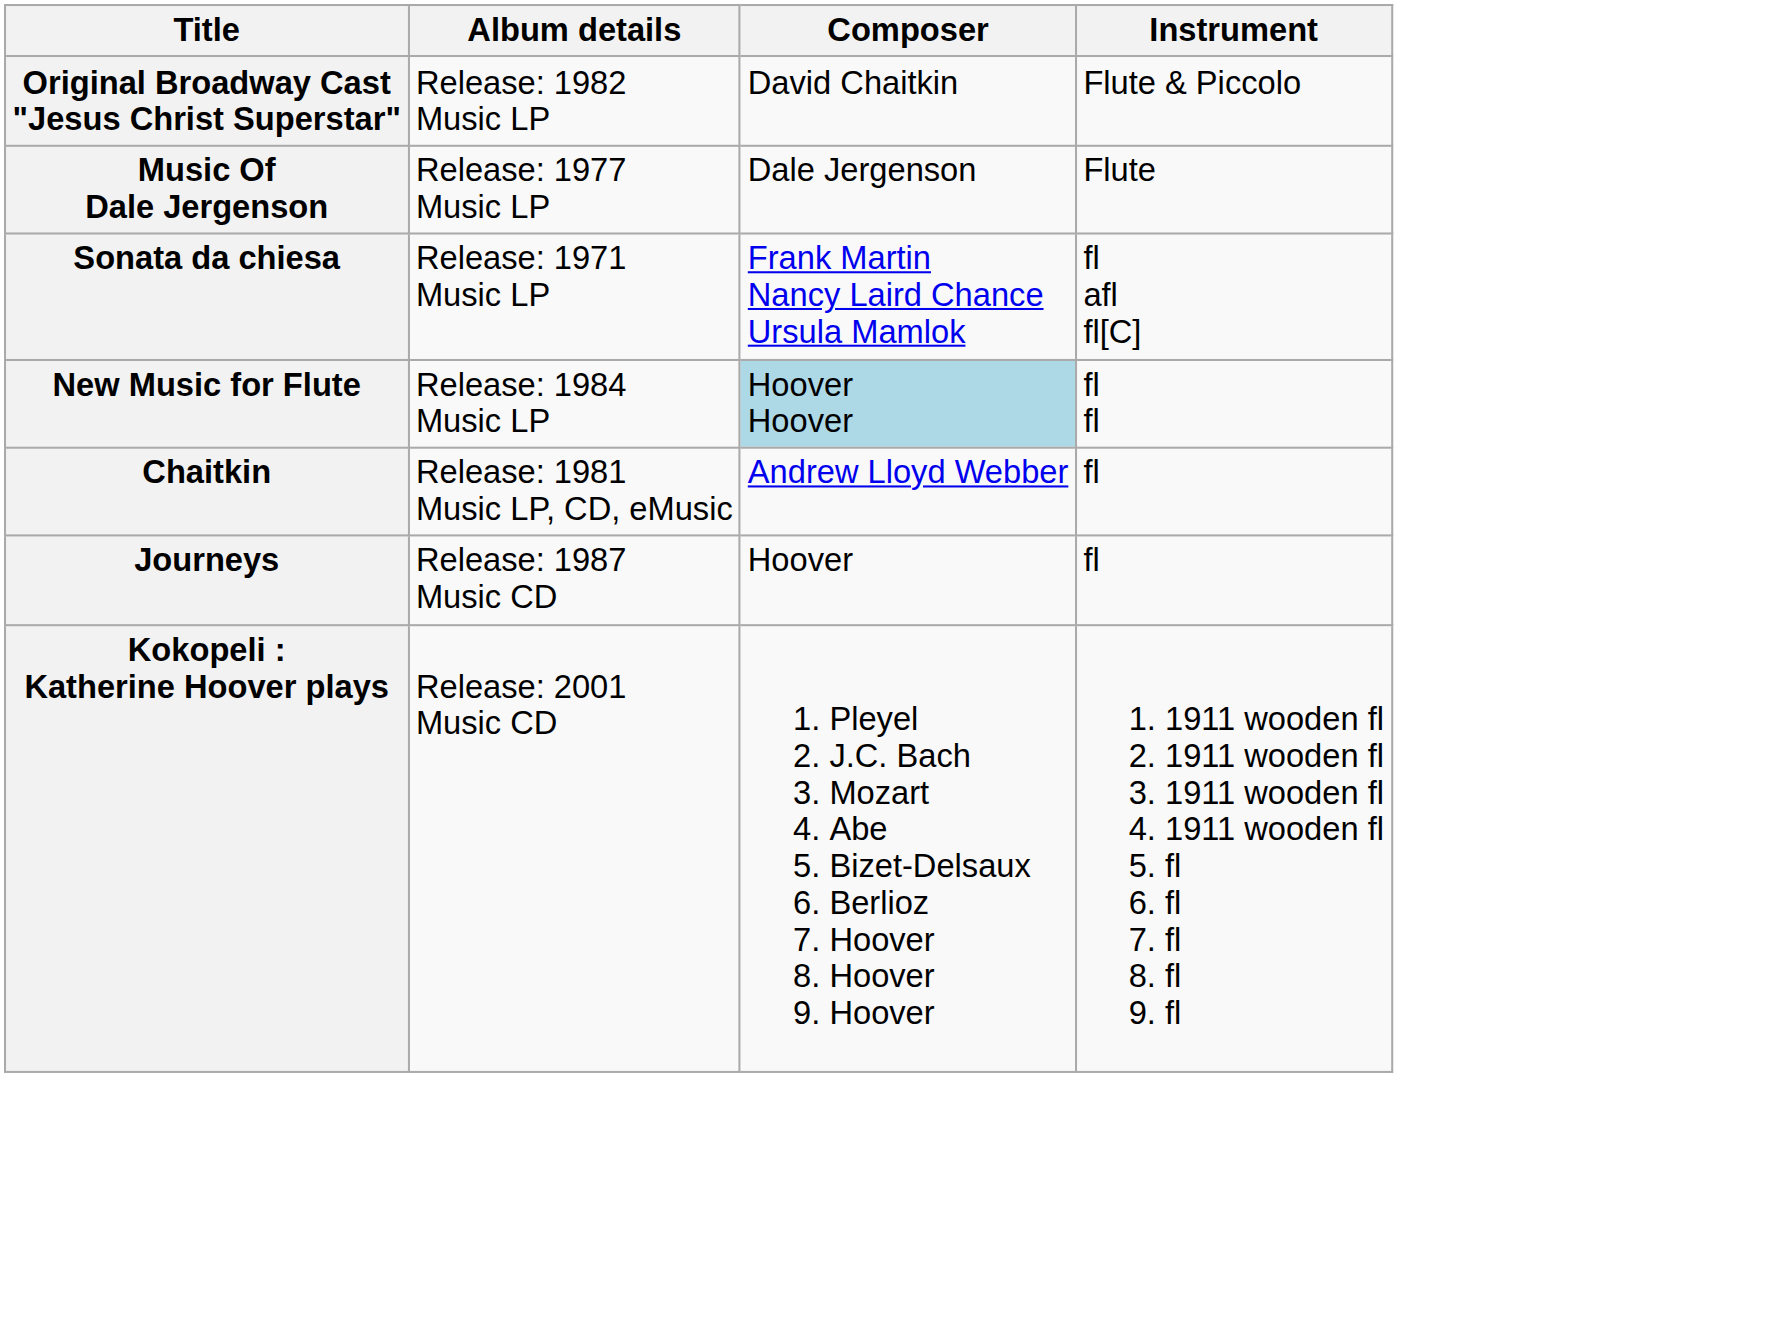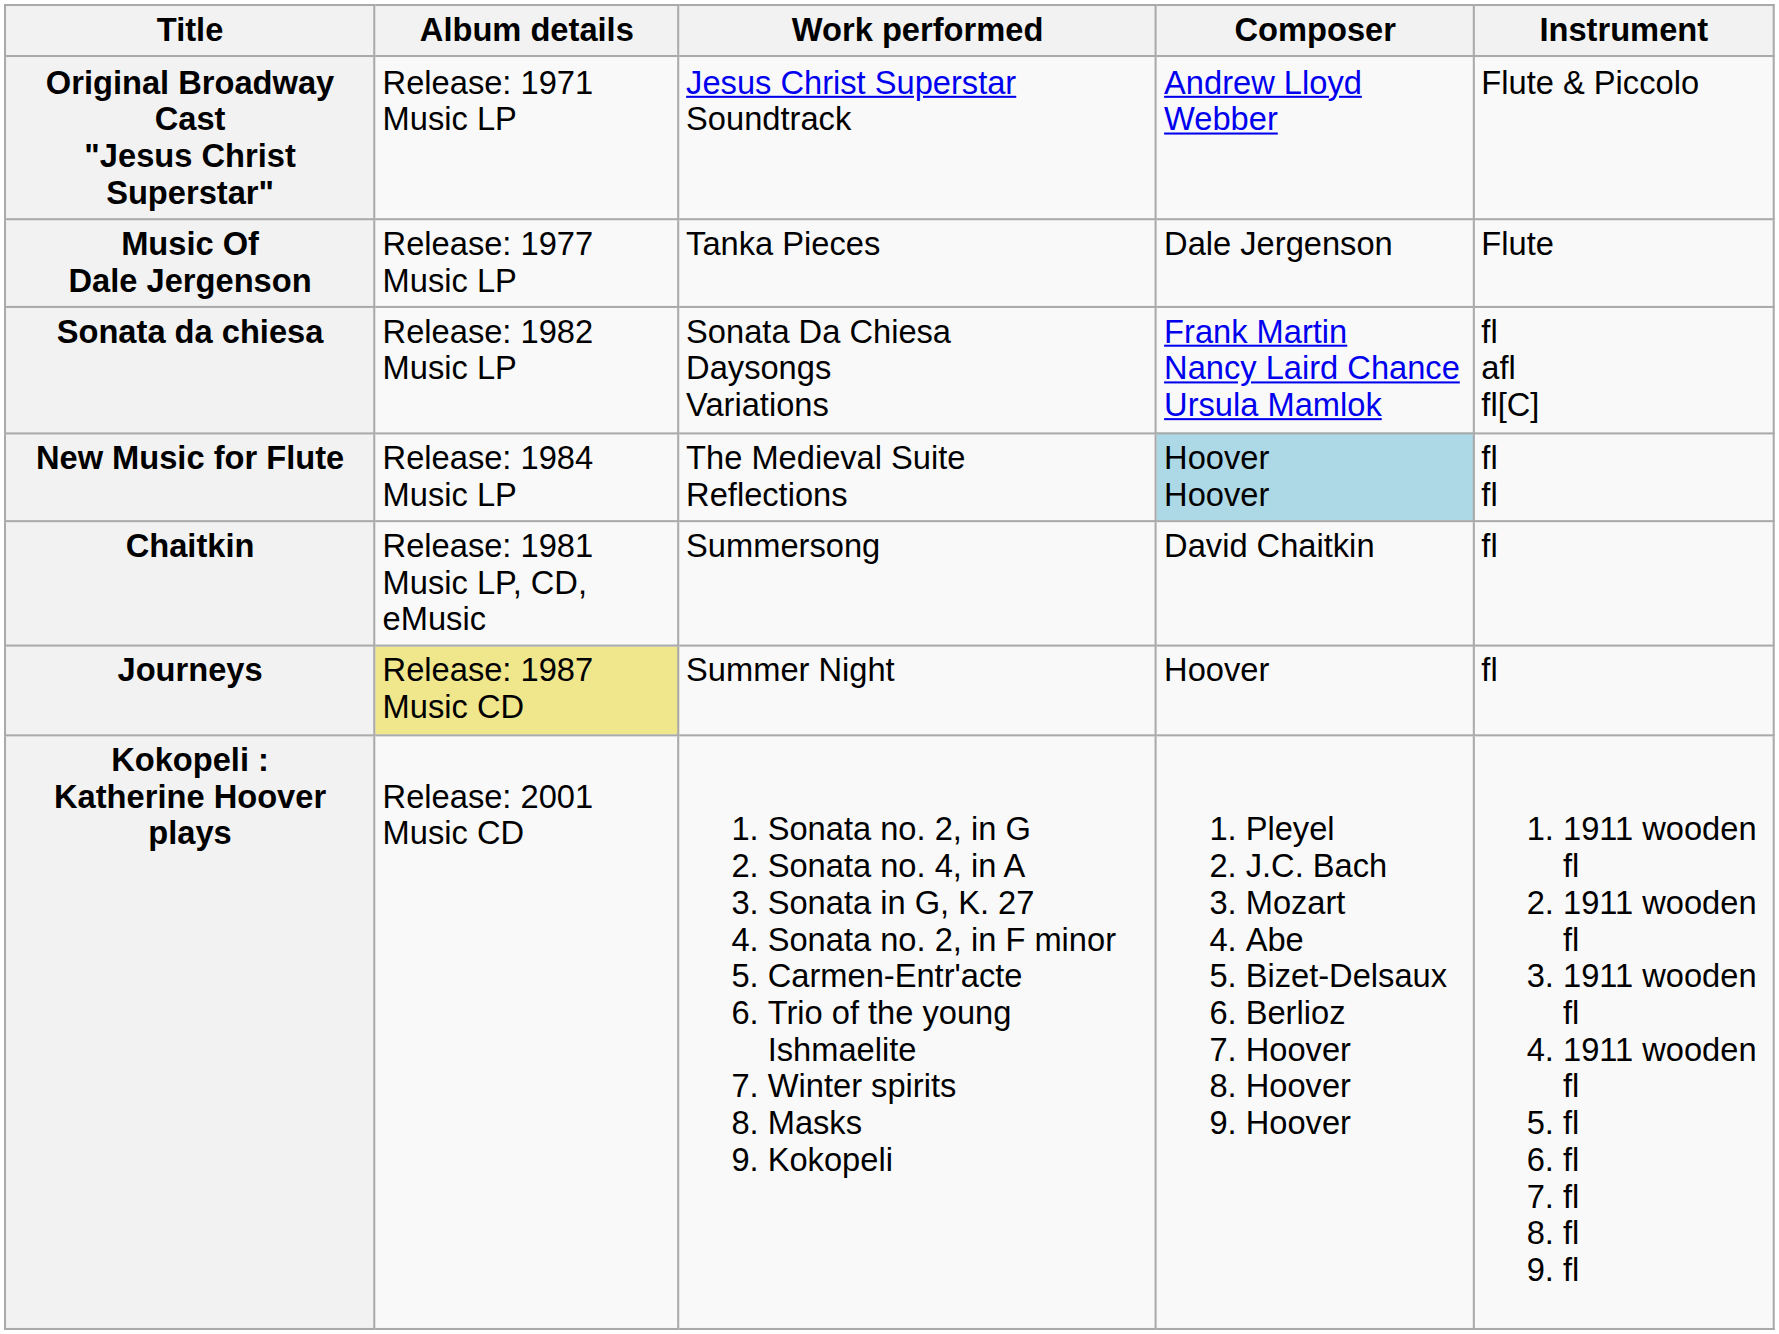+ column: (918, 30)
(521, 100) Release: 1982 Music LP -> (488, 100) Release: 1971 Music LP
(853, 82) David Chaitkin -> (1263, 100) Andrew Lloyd Webber
(521, 277) Release: 1971 Music LP -> (488, 350) Release: 1982 Music LP
(908, 472) Andrew Lloyd Webber -> (1269, 546) David Chaitkin
(521, 579) no background -> (488, 689) khaki background
